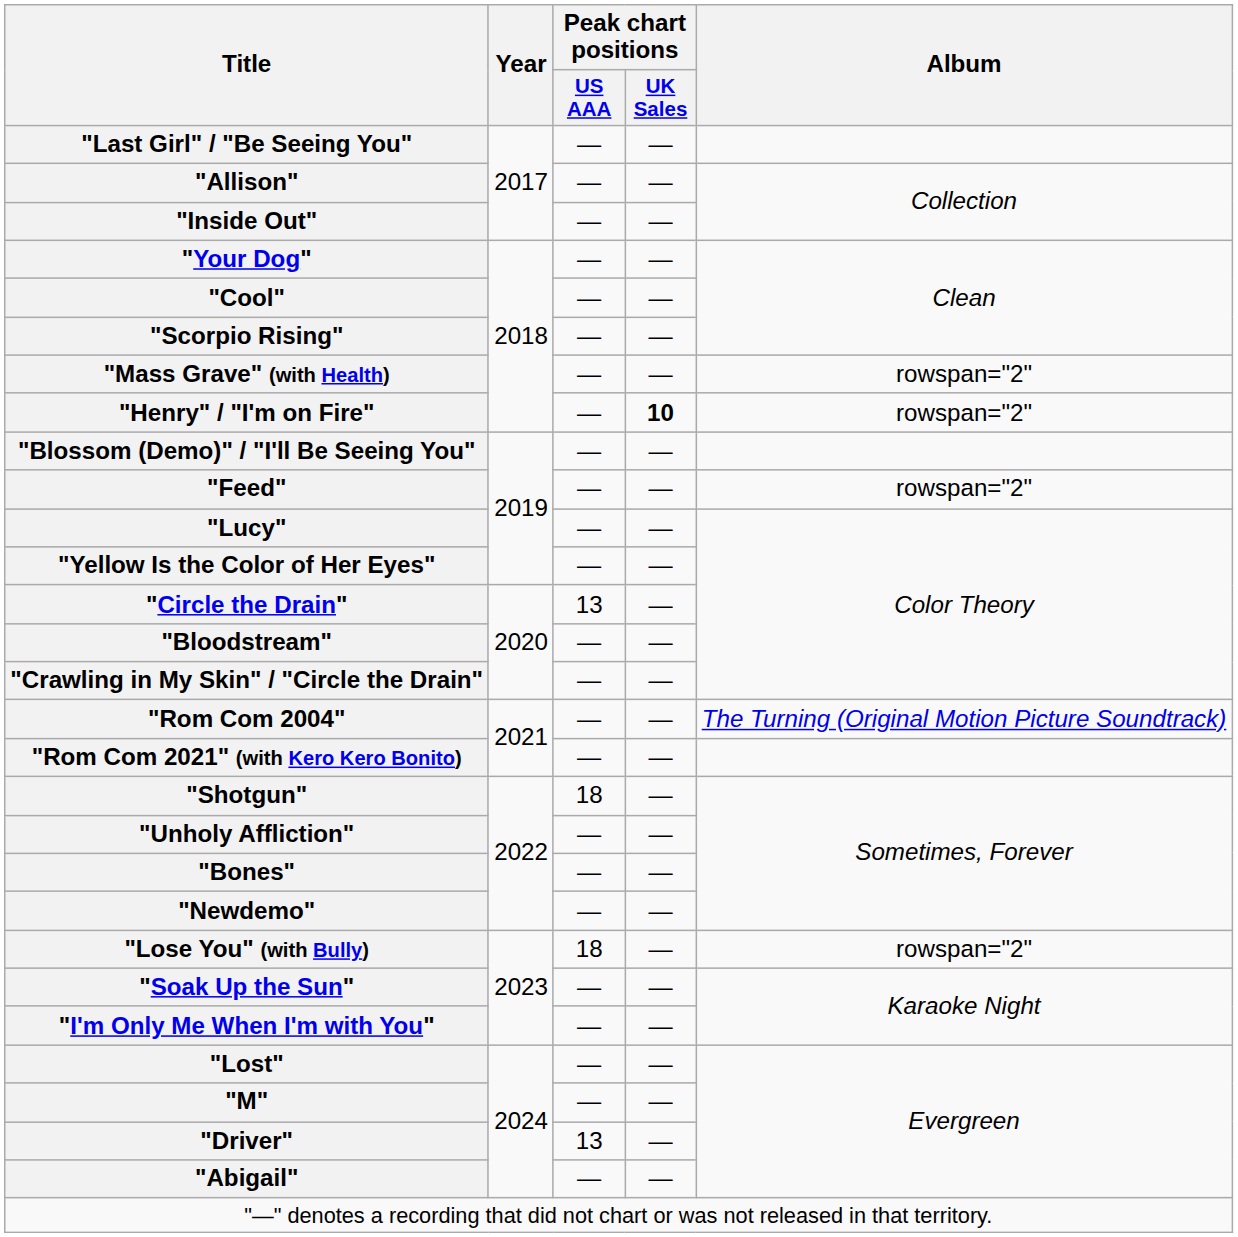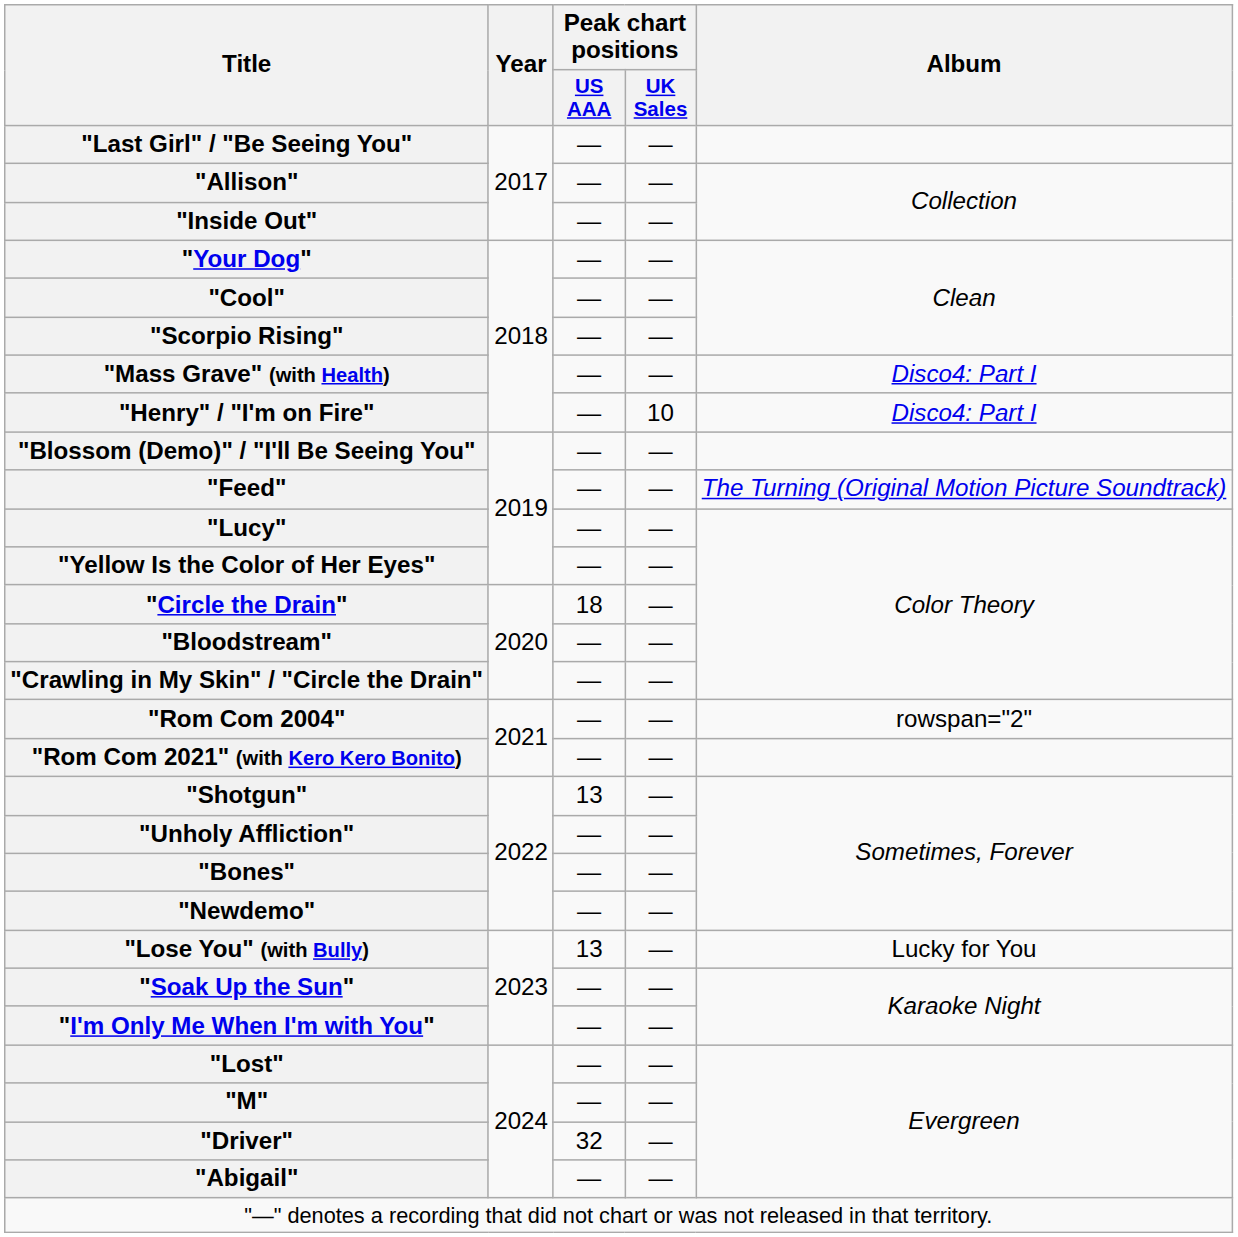(964, 374) rowspan="2" -> (964, 374) Disco4: Part I
(661, 412) bold -> (661, 412) normal
(964, 412) rowspan="2" -> (964, 412) Disco4: Part I
(964, 489) rowspan="2" -> (964, 489) The Turning (Original Motion Picture Soundtrack)
(589, 603) 13 -> (589, 603) 18
(964, 718) The Turning (Original Motion Picture Soundtrack) -> (964, 718) rowspan="2"
(589, 795) 18 -> (589, 795) 13
(589, 948) 18 -> (589, 948) 13
(964, 948) rowspan="2" -> (964, 948) Lucky for You
(589, 1140) 13 -> (589, 1140) 32
